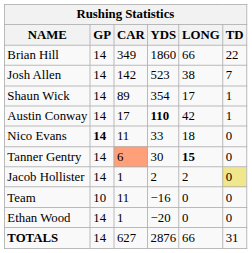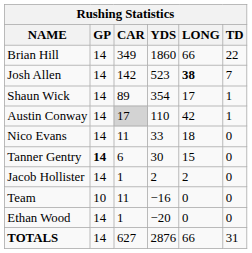(188, 75) normal -> (188, 75) bold
(123, 116) no background -> (123, 116) lightgrey background
(160, 116) bold -> (160, 116) normal
(100, 136) bold -> (100, 136) normal
(100, 156) normal -> (100, 156) bold
(120, 156) lightsalmon background -> (120, 156) no background
(188, 156) bold -> (188, 156) normal
(229, 177) khaki background -> (229, 177) no background
